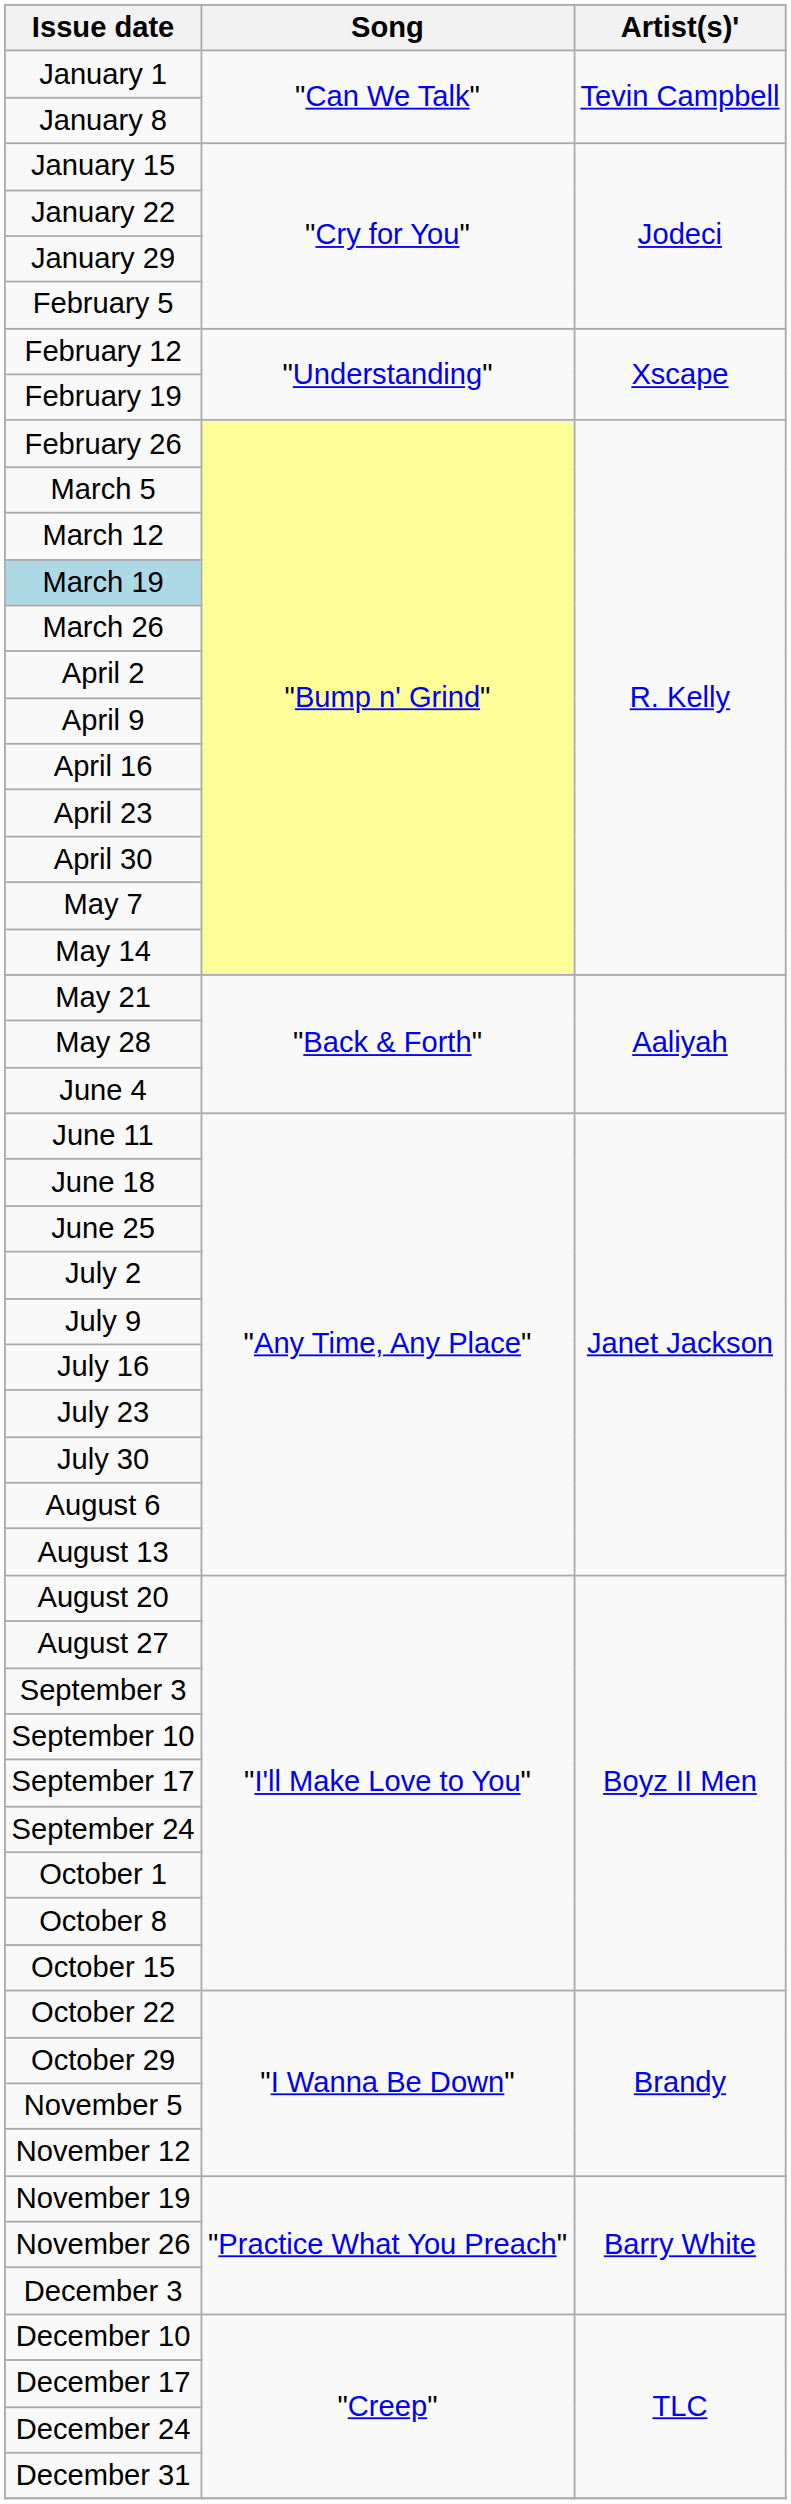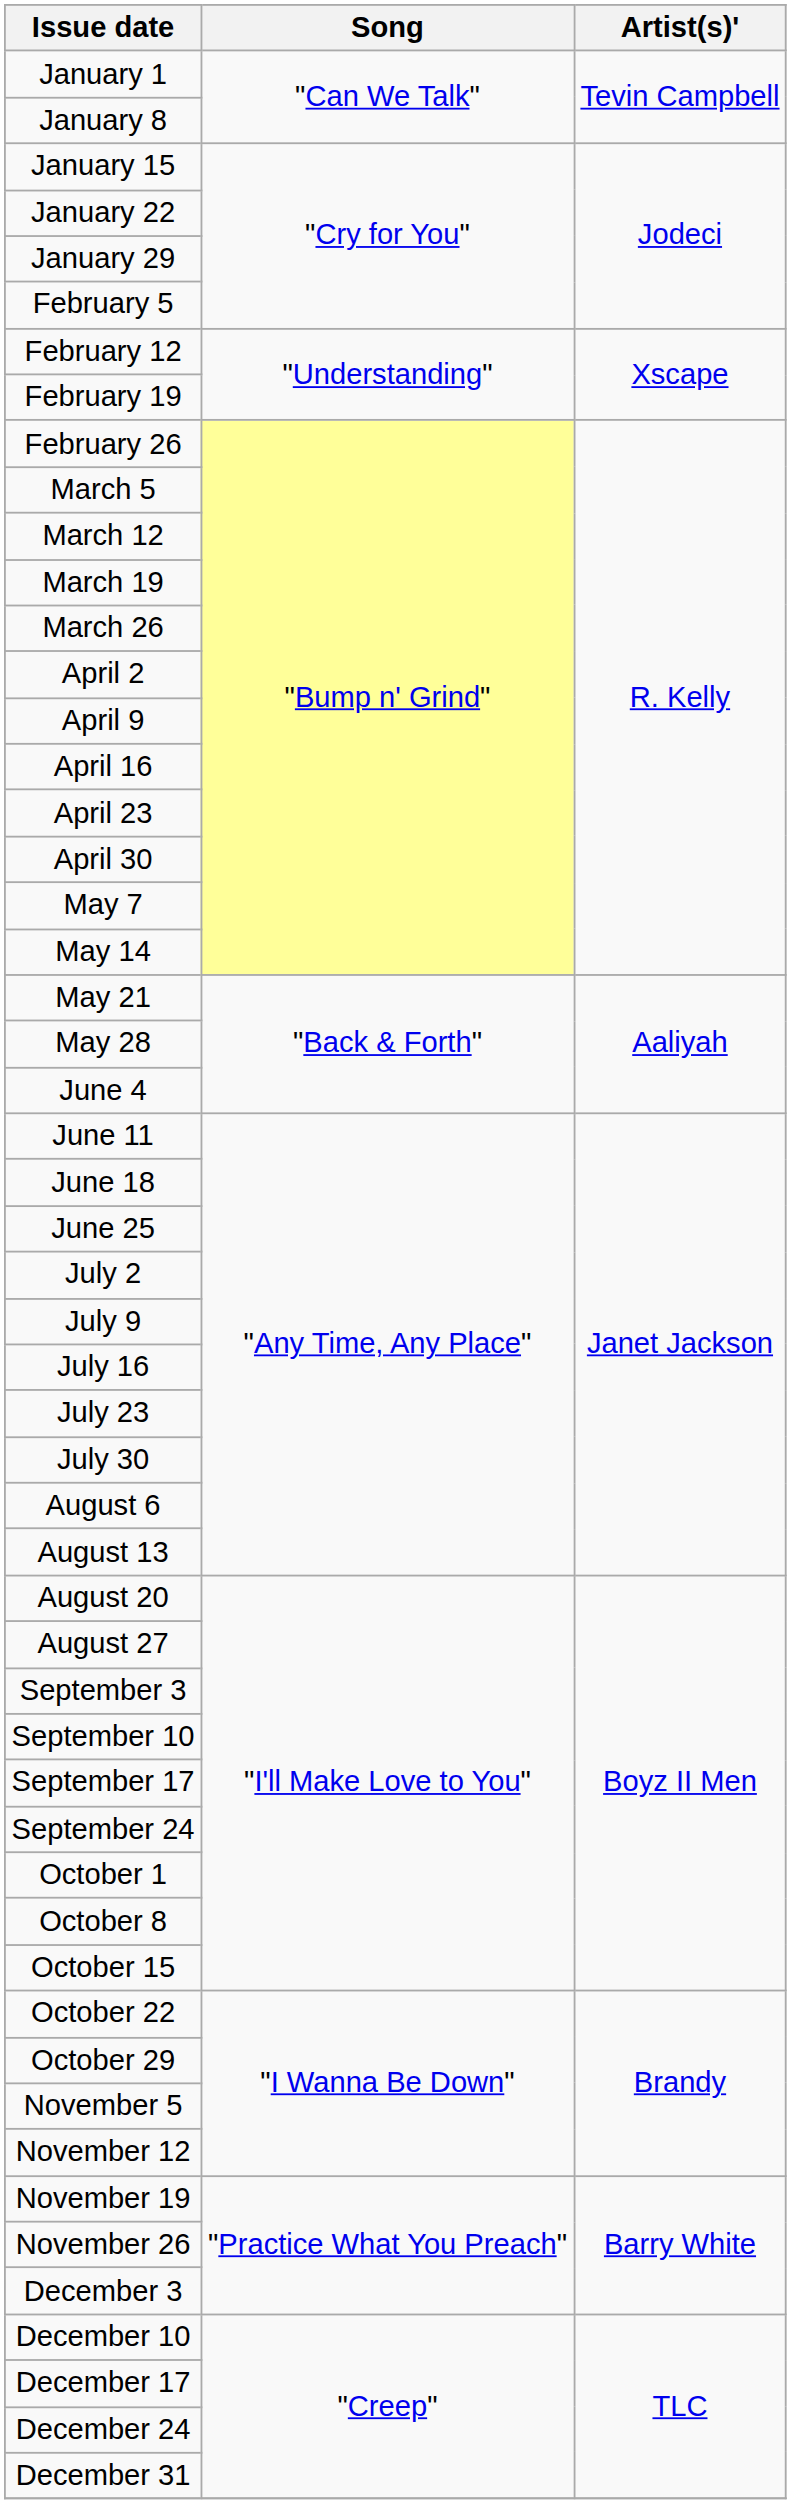(103, 581) lightblue background -> (103, 581) no background
